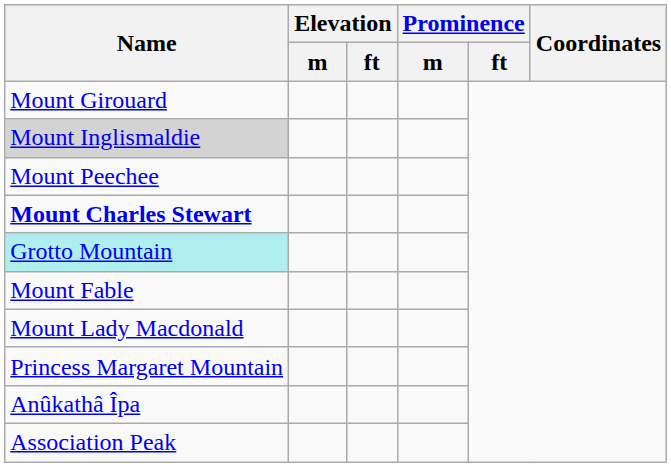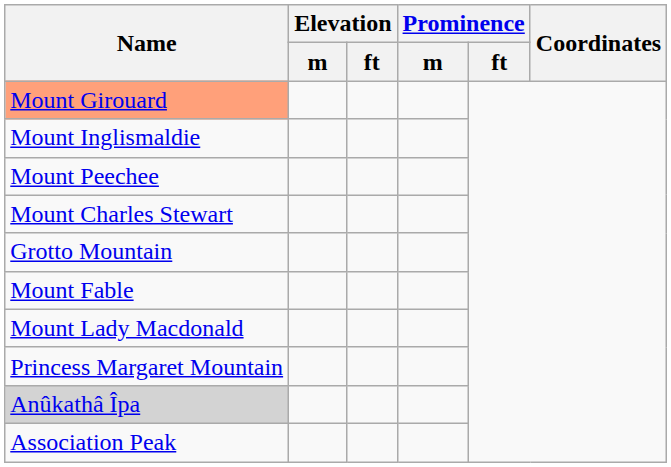(89, 99) no background -> (89, 99) lightsalmon background
(105, 137) lightgrey background -> (105, 137) no background
(131, 213) bold -> (122, 213) normal
(91, 251) paleturquoise background -> (91, 251) no background
(75, 404) no background -> (75, 404) lightgrey background
